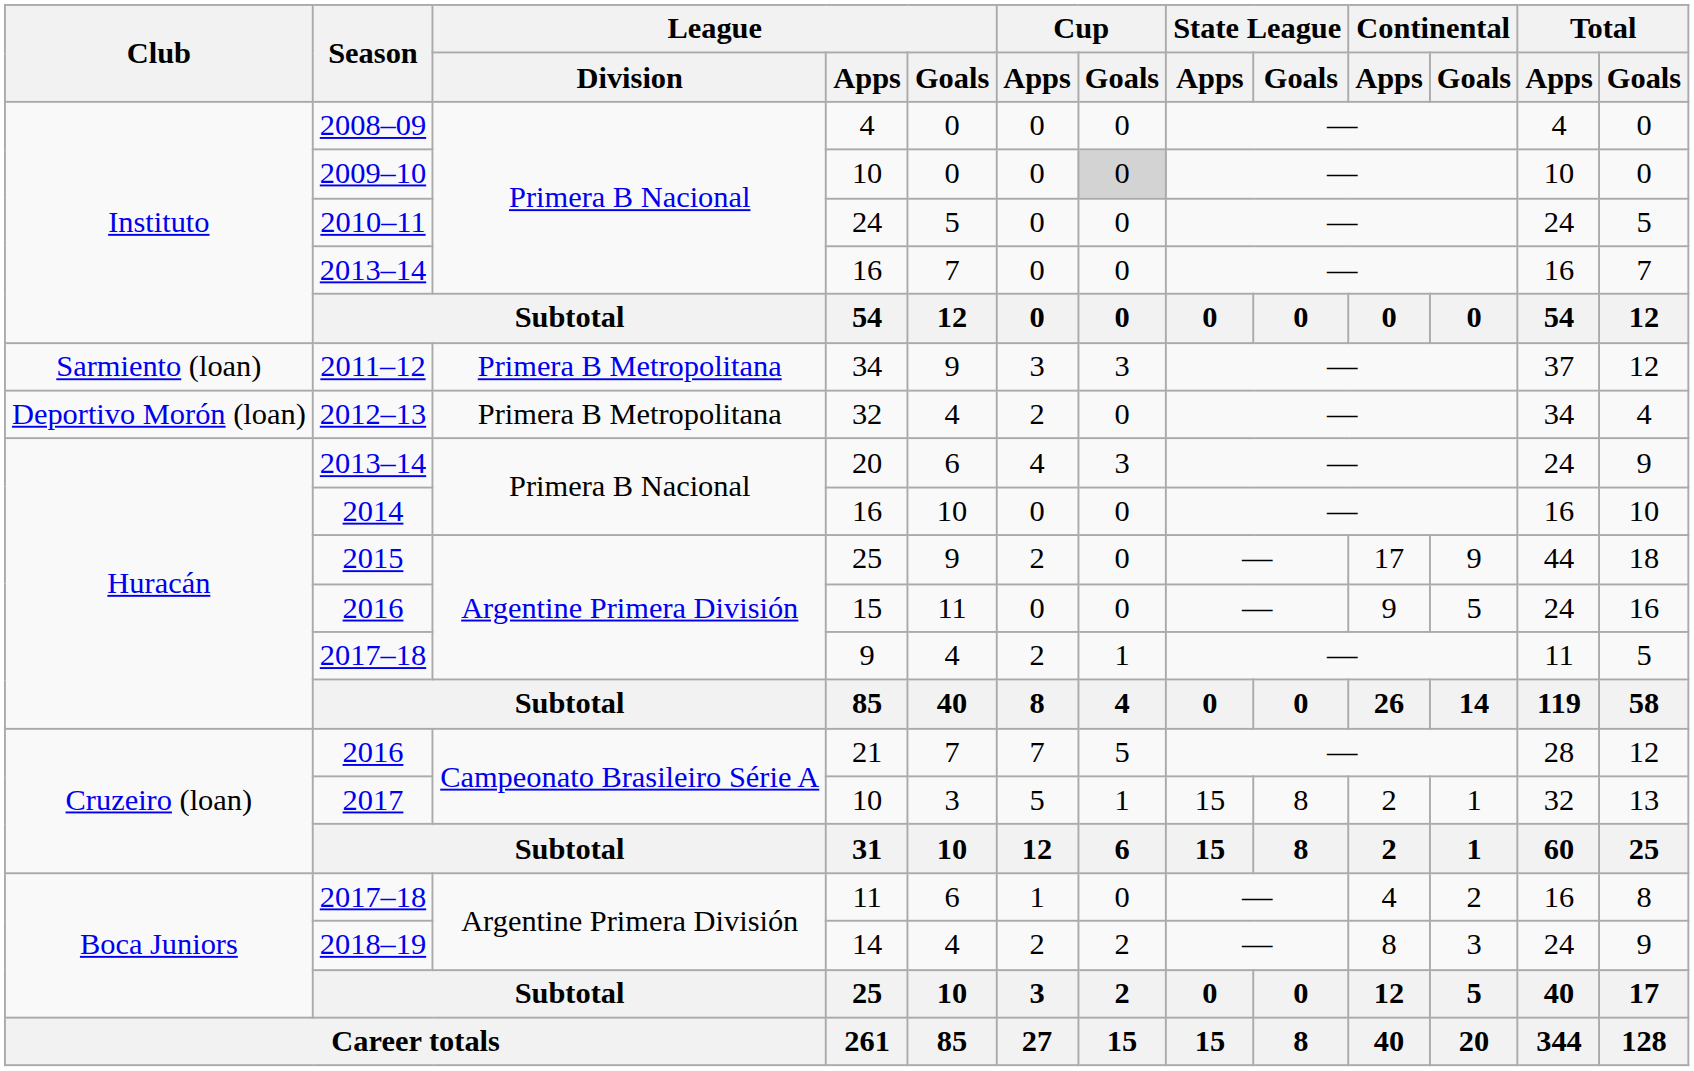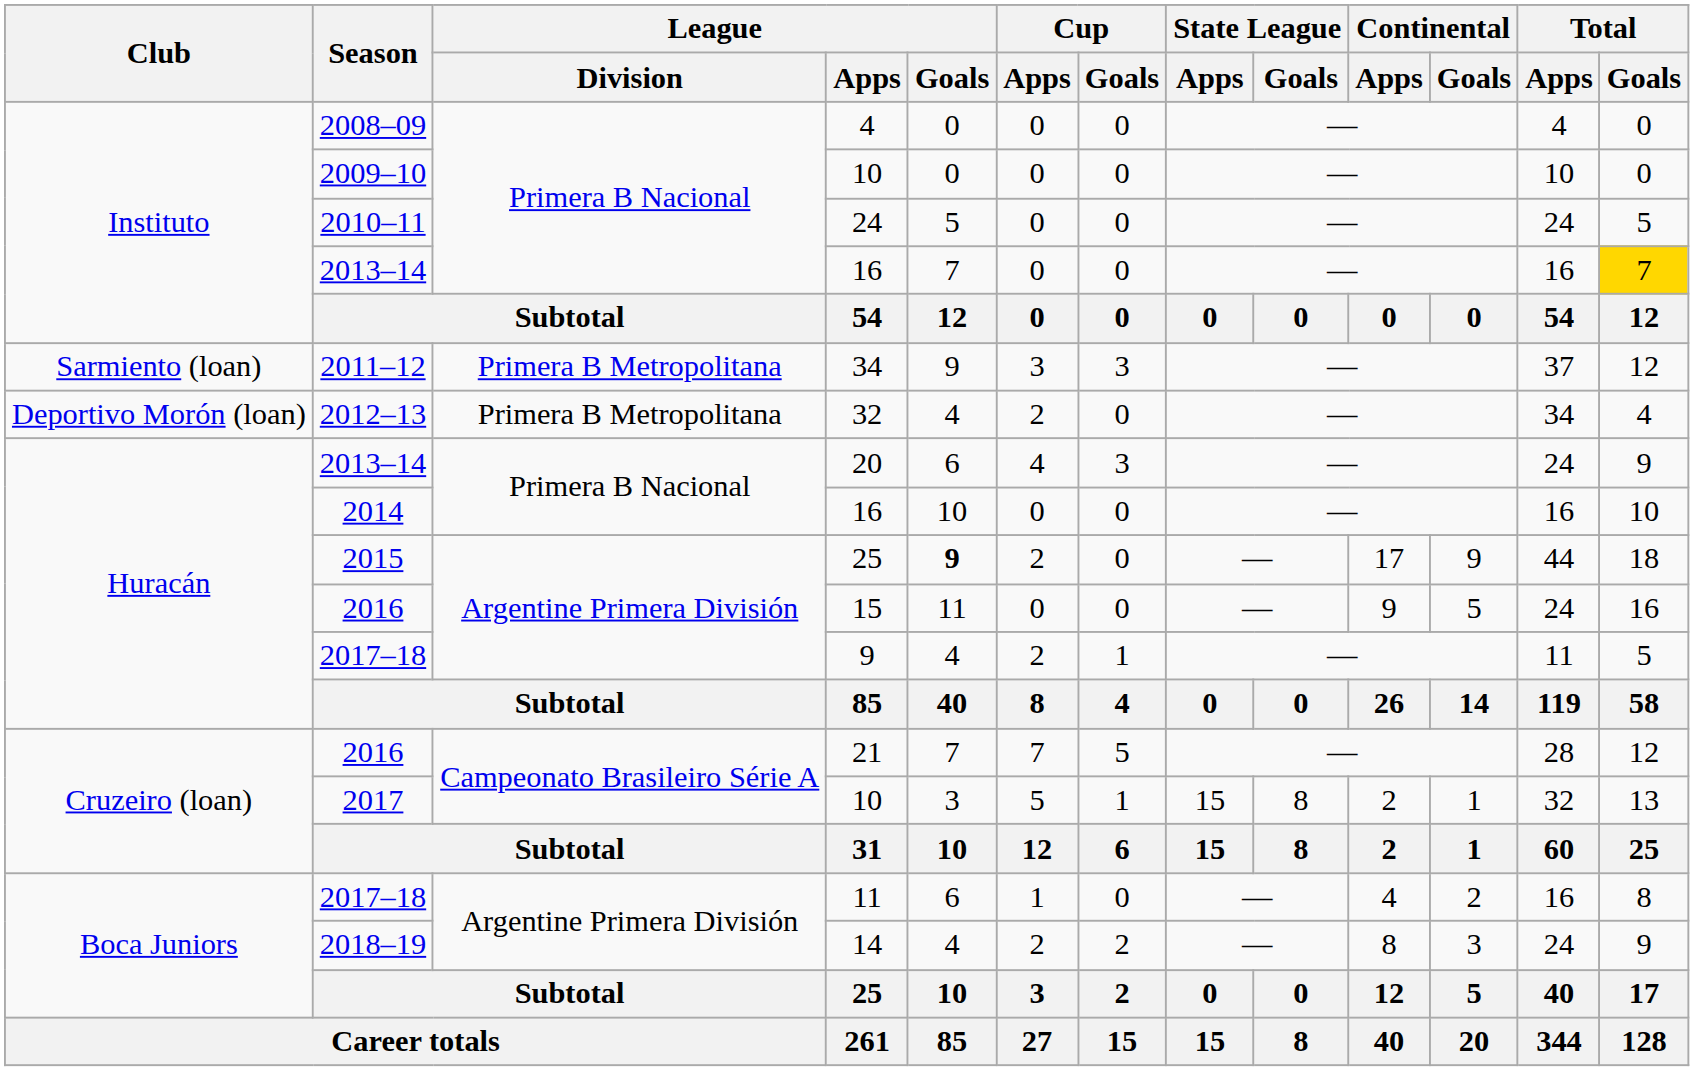(1122, 173) lightgrey background -> (1122, 173) no background
(1644, 269) no background -> (1644, 269) gold background
(952, 558) normal -> (952, 558) bold
